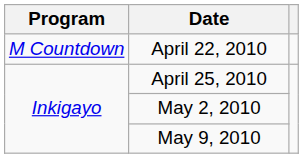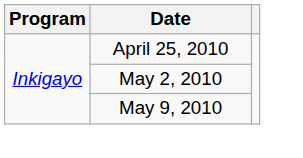- row: (209, 49)
